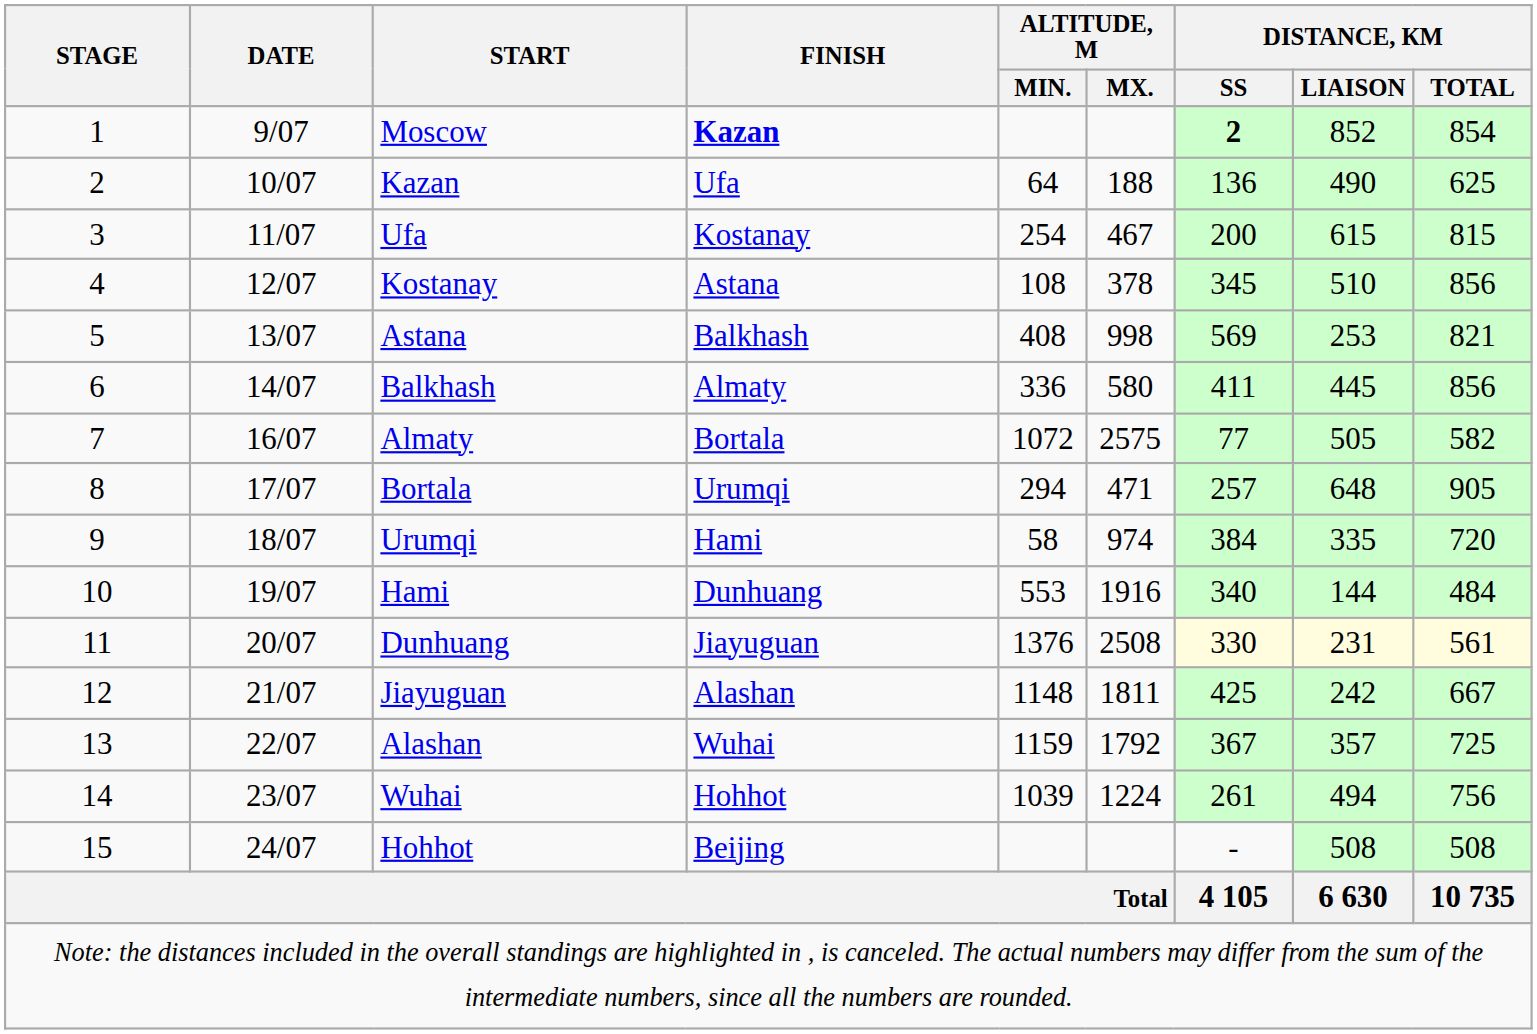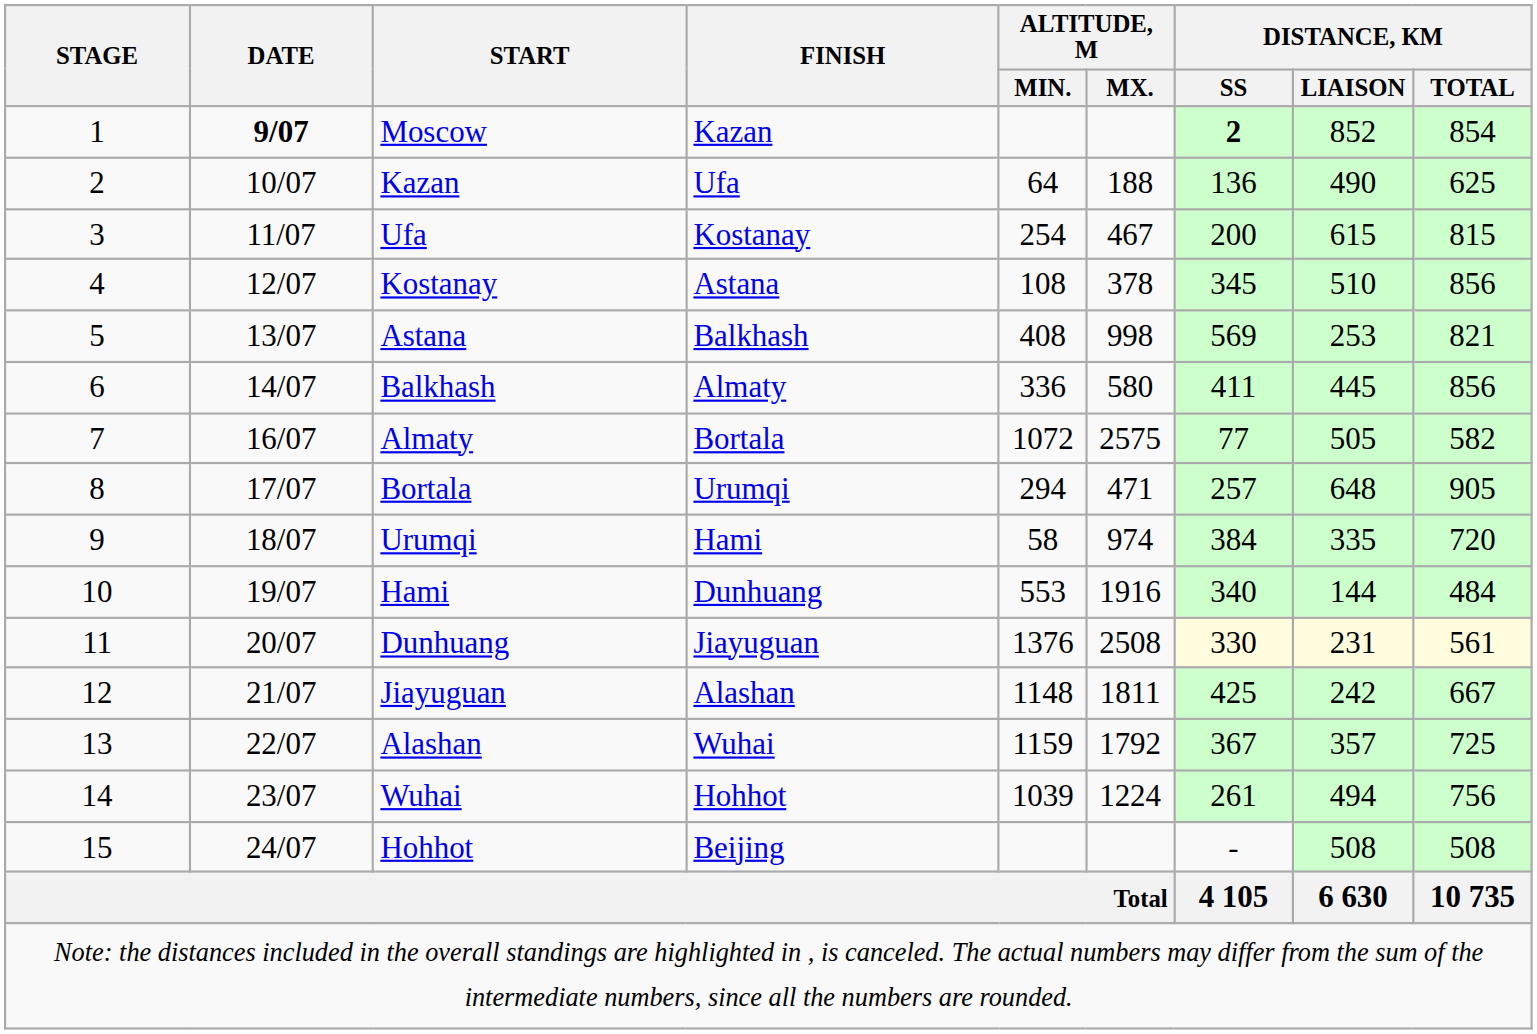(281, 131) normal -> (281, 131) bold
(736, 131) bold -> (733, 131) normal
